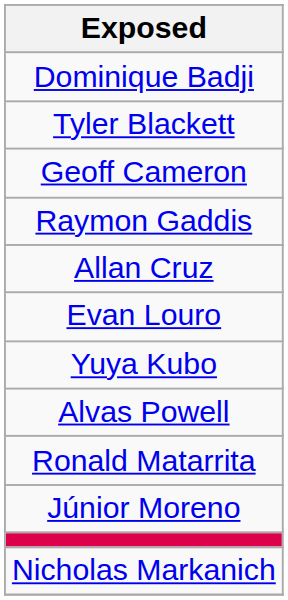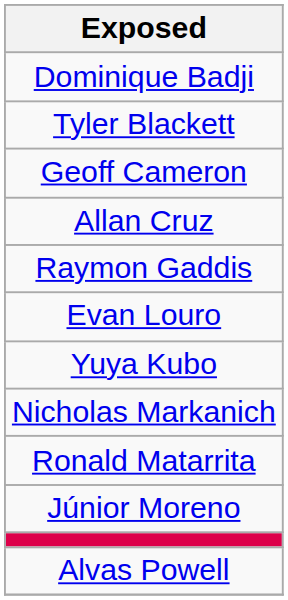(144, 220) Raymon Gaddis -> (144, 220) Allan Cruz
(144, 268) Allan Cruz -> (144, 268) Raymon Gaddis
(144, 412) Alvas Powell -> (144, 412) Nicholas Markanich
(144, 569) Nicholas Markanich -> (144, 569) Alvas Powell
